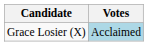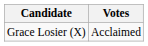(116, 31) lightblue background -> (116, 31) no background
